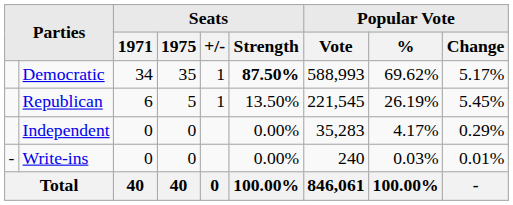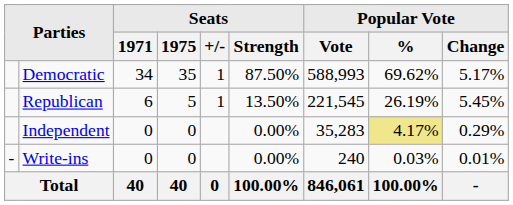(271, 74) bold -> (272, 74) normal
(416, 130) no background -> (416, 130) khaki background
